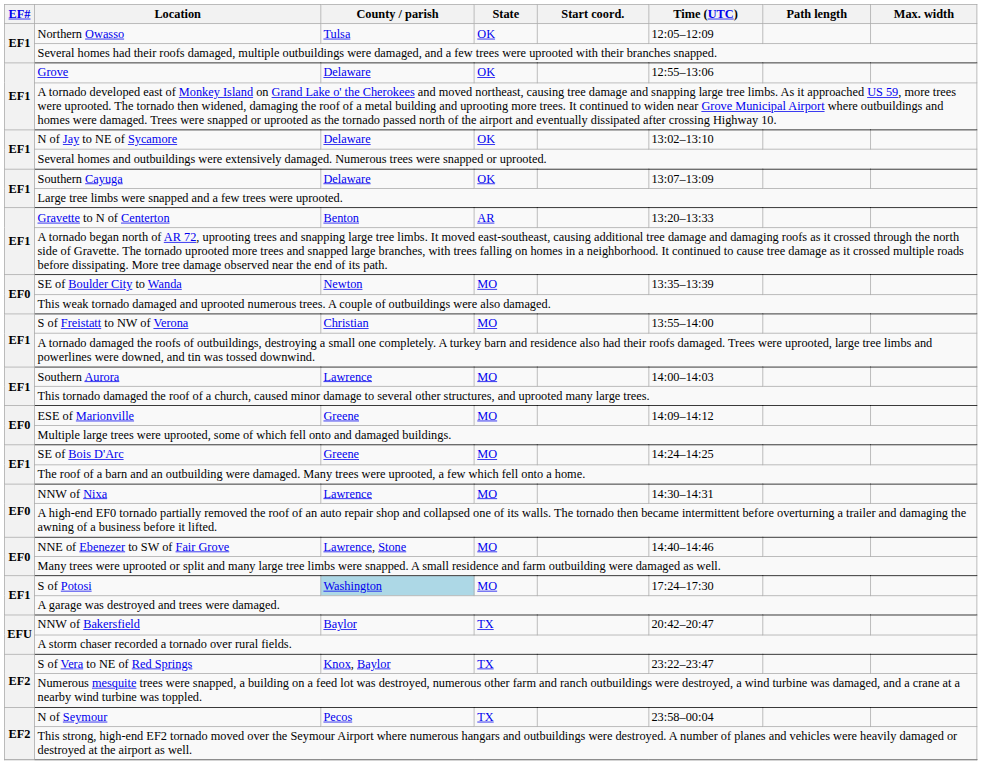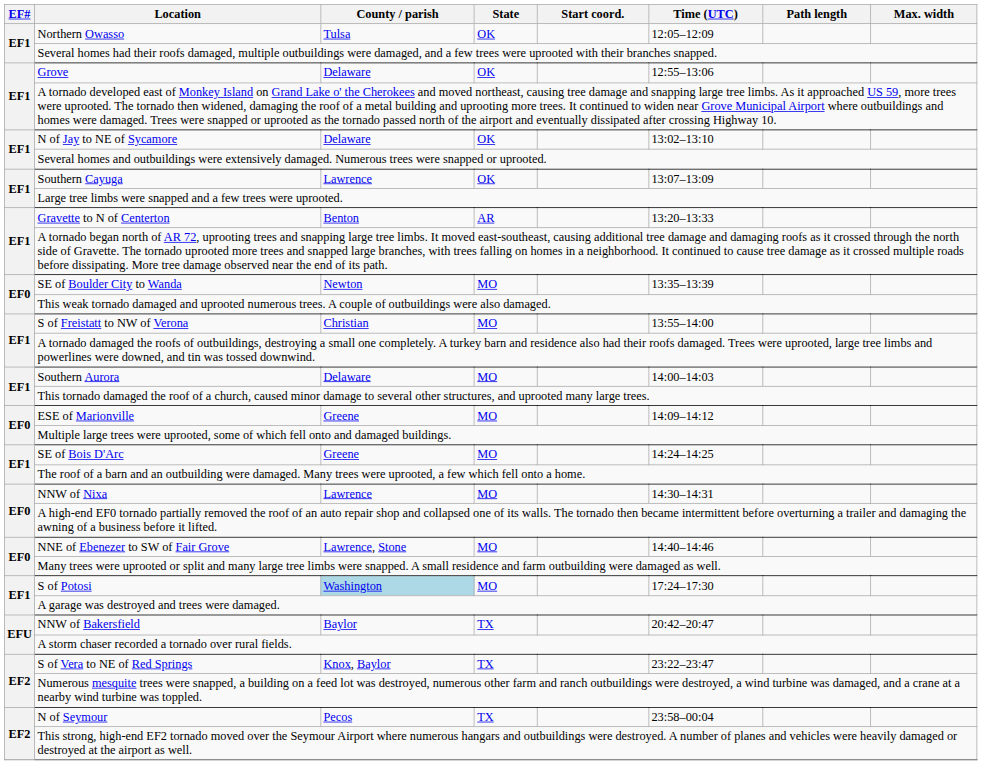(347, 178) Delaware -> (348, 178) Lawrence
(348, 376) Lawrence -> (347, 376) Delaware
